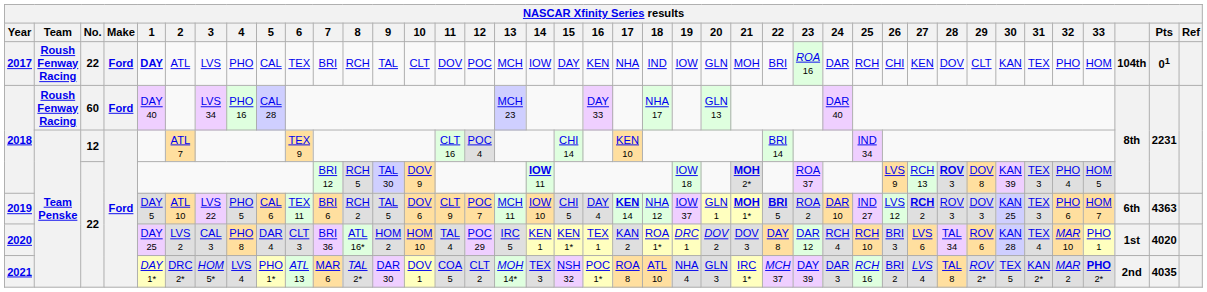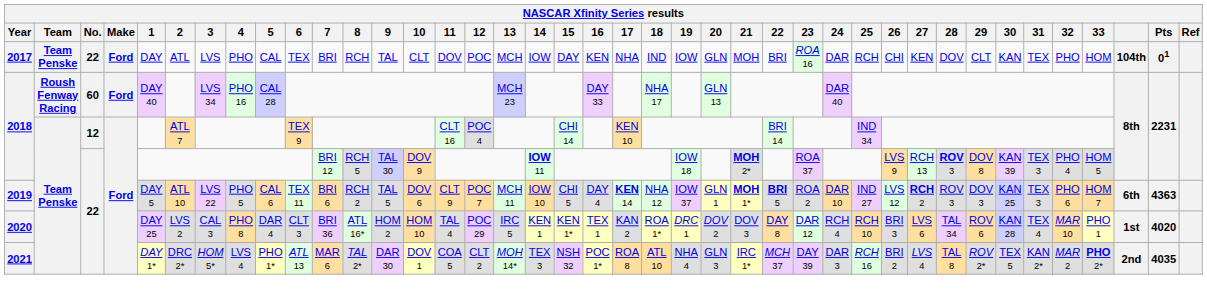(58, 63) Roush Fenway Racing -> (58, 57) Team Penske
(152, 63) bold -> (151, 57) normal
